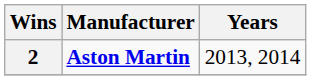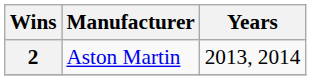(128, 57) bold -> (123, 57) normal
